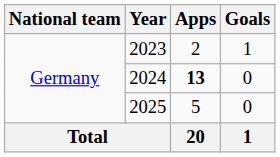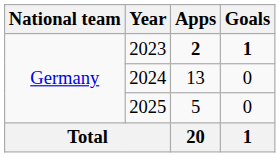(196, 48) normal -> (196, 48) bold
(247, 48) normal -> (247, 48) bold
(196, 78) bold -> (196, 78) normal
